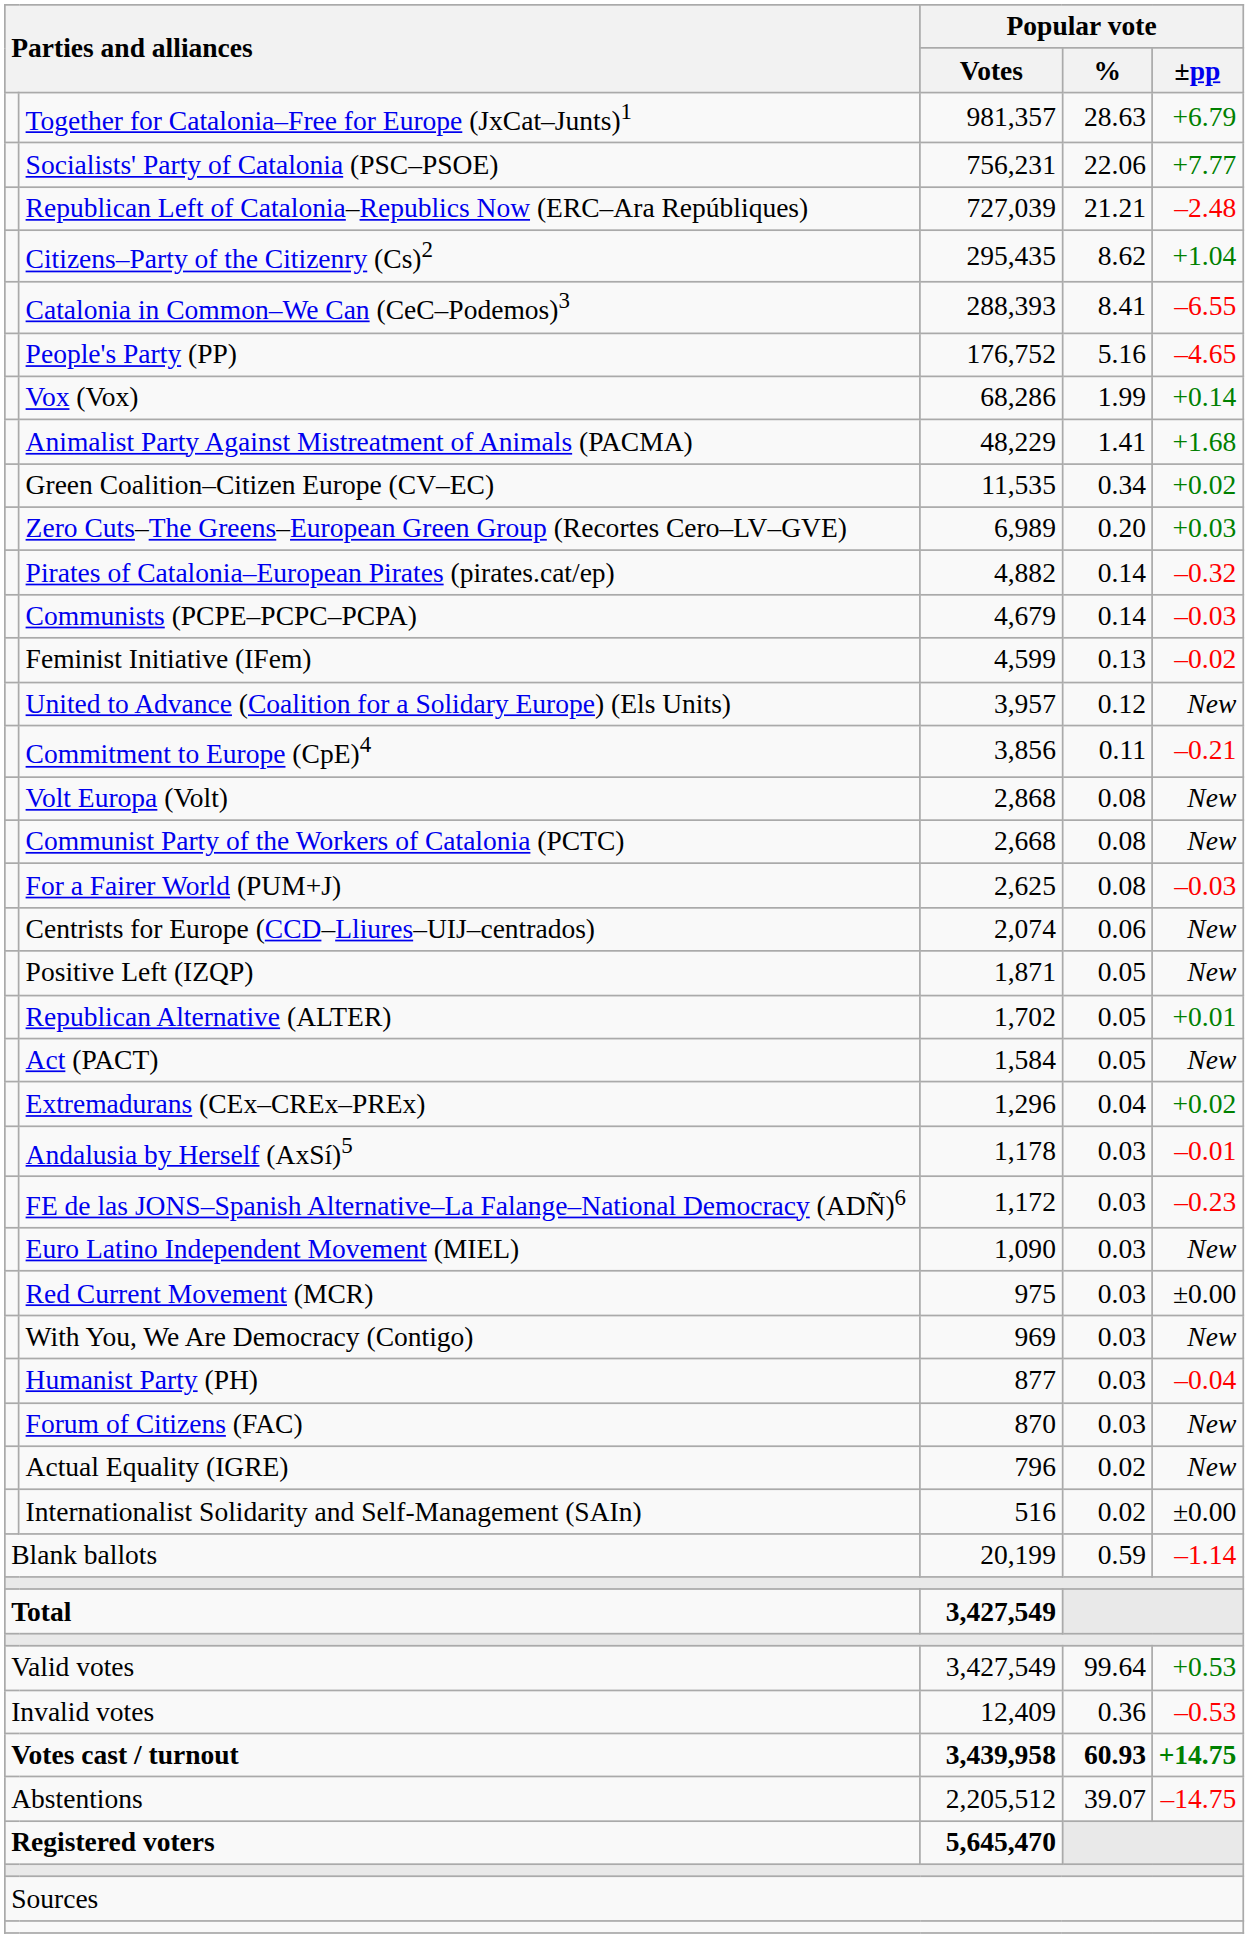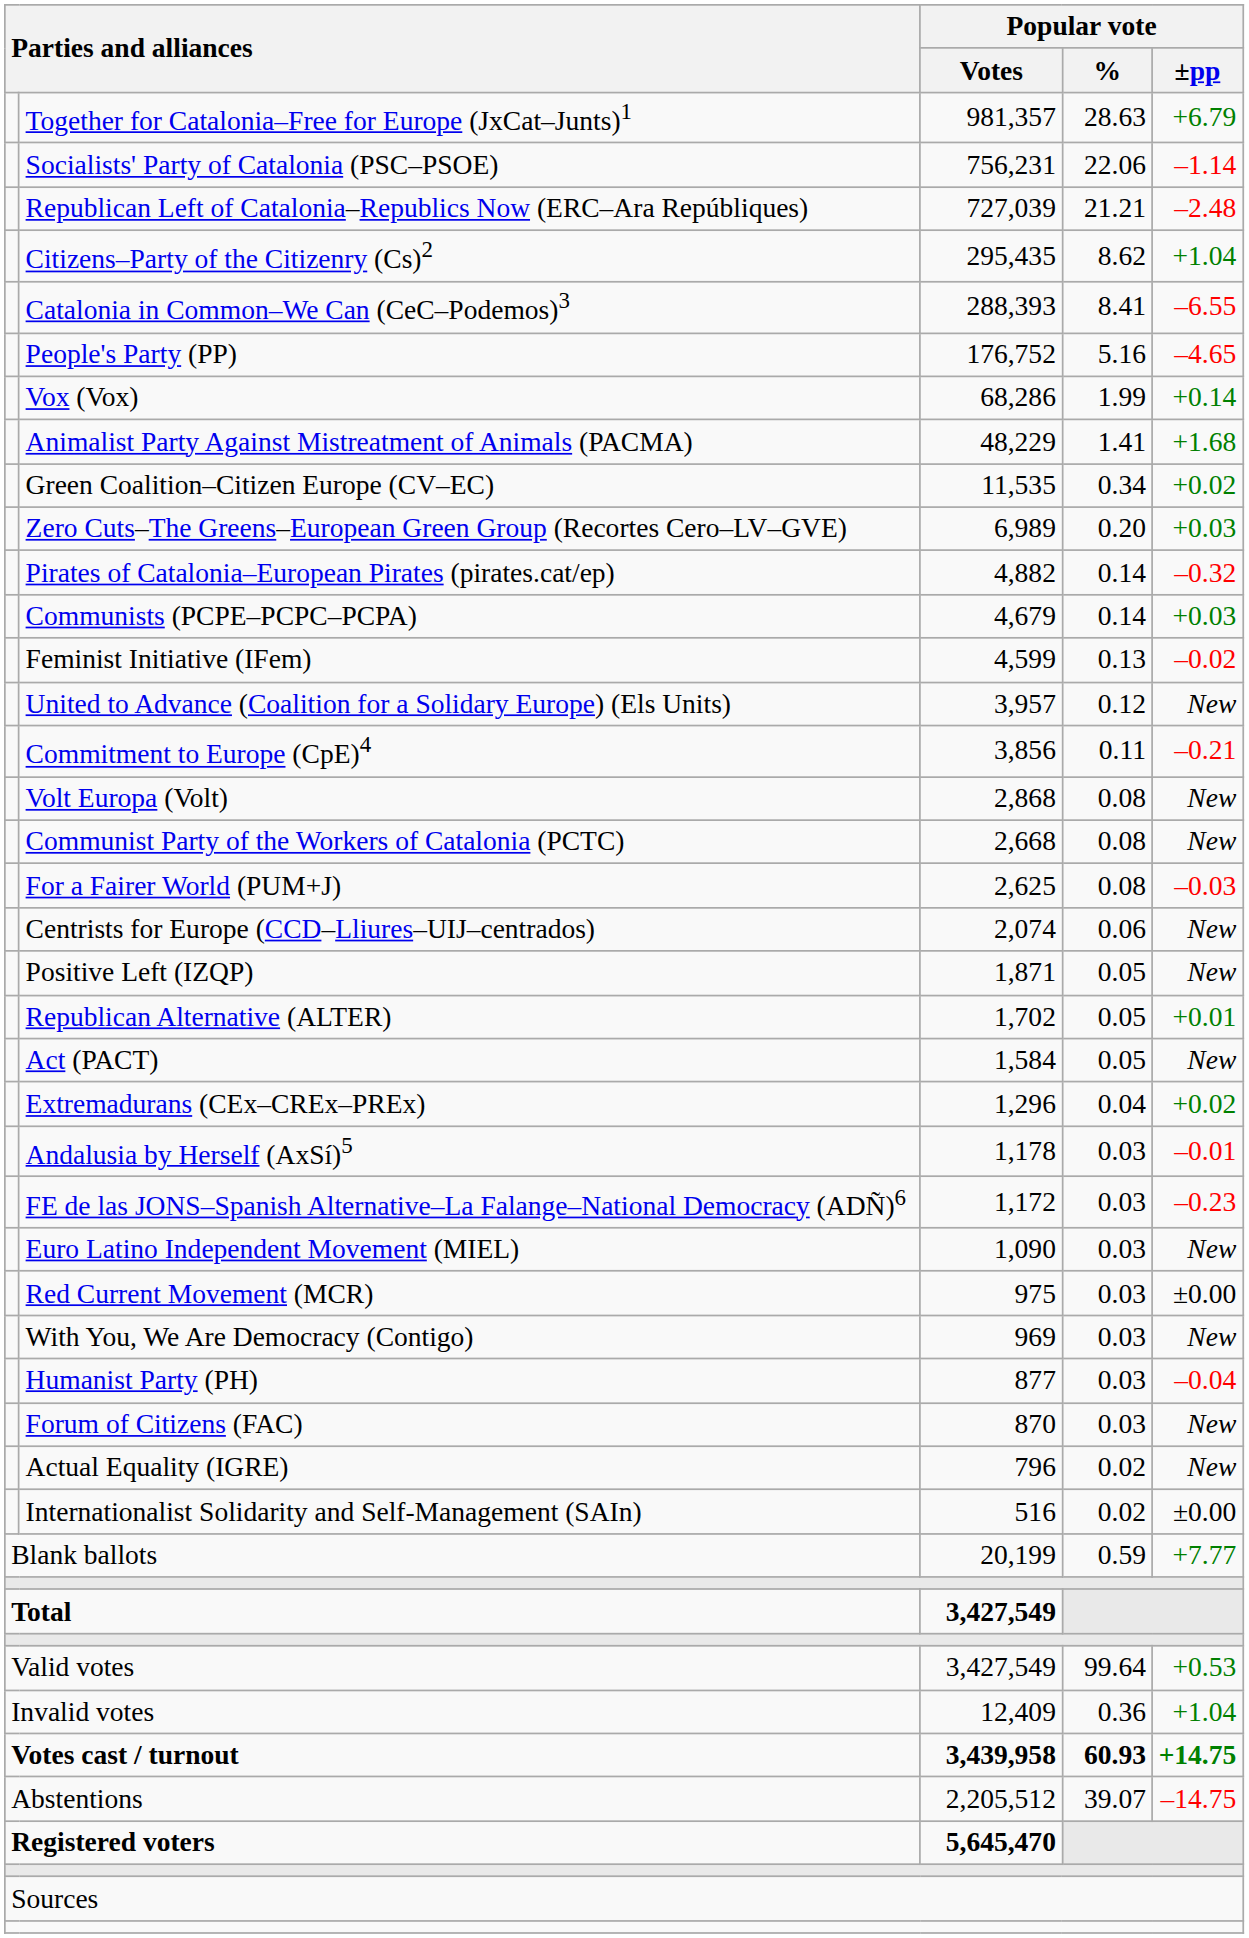(1204, 164) +7.77 -> (1205, 164) –1.14
(1205, 616) –0.03 -> (1204, 616) +0.03
(1205, 1554) –1.14 -> (1204, 1554) +7.77
(1205, 1711) –0.53 -> (1204, 1711) +1.04
